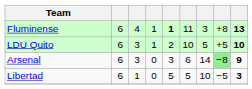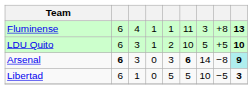(171, 29) bold -> (171, 29) normal
(120, 60) normal -> (120, 60) bold
(188, 60) normal -> (188, 60) bold
(222, 60) lightgreen background -> (222, 60) no background
(239, 60) no background -> (239, 60) paleturquoise background
